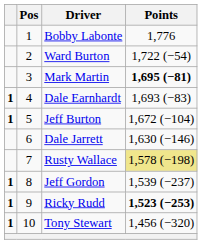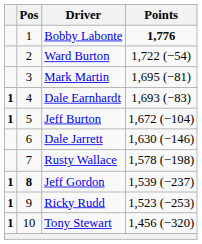(161, 35) normal -> (161, 35) bold
(161, 77) bold -> (161, 77) normal
(161, 160) khaki background -> (161, 160) no background
(29, 181) normal -> (29, 181) bold
(161, 202) bold -> (161, 202) normal
